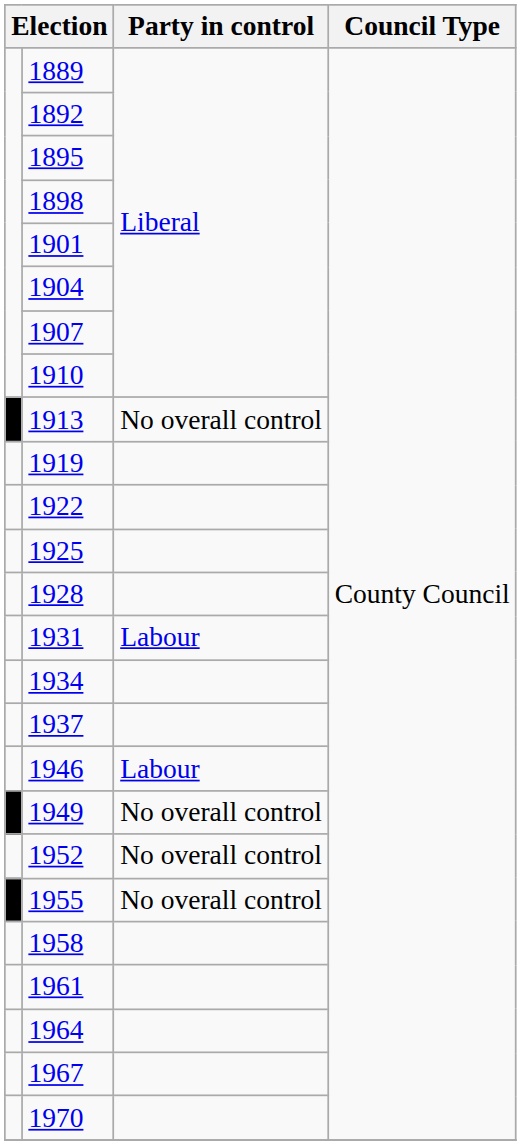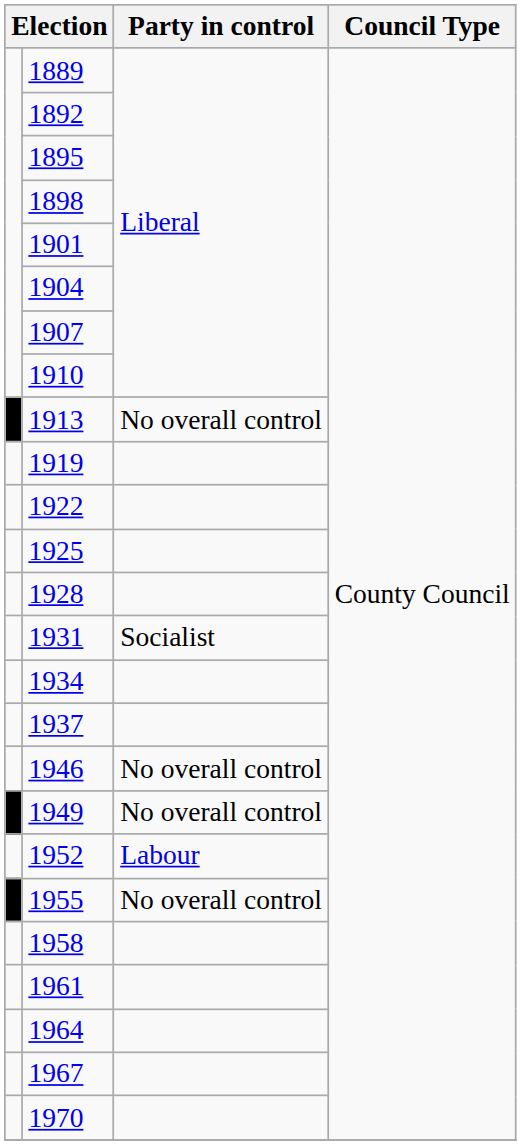(160, 637) Labour -> (168, 637) Socialist
(160, 768) Labour -> (221, 768) No overall control
(221, 855) No overall control -> (160, 855) Labour
